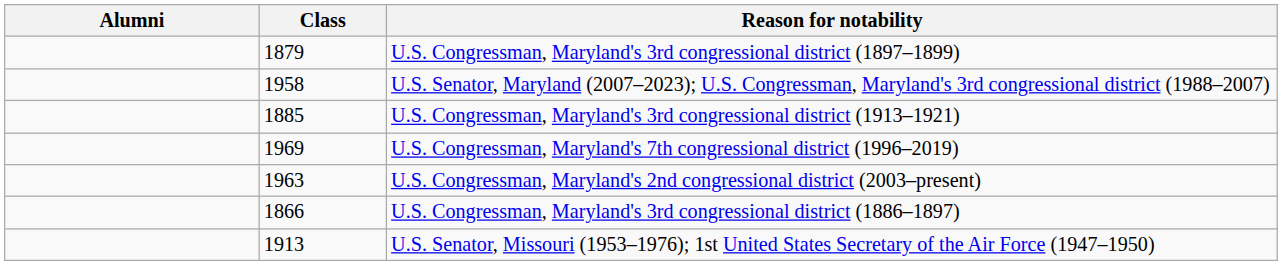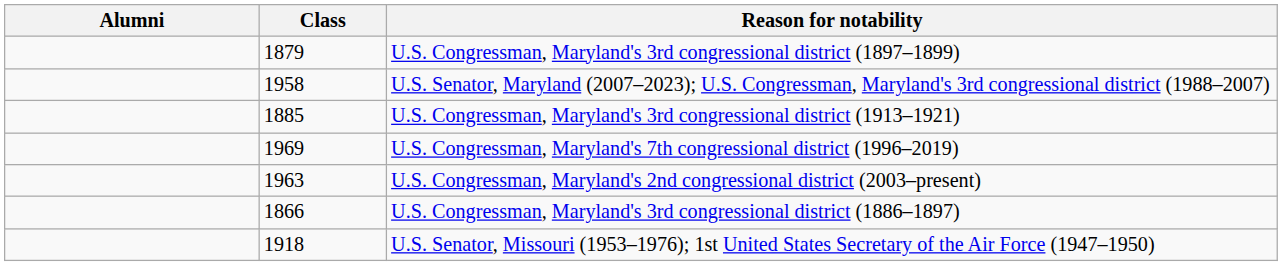(284, 244) 1913 -> (284, 244) 1918
